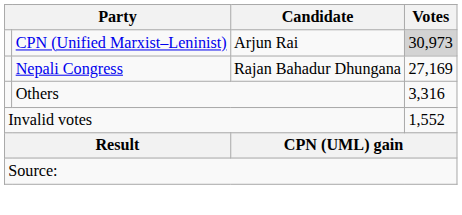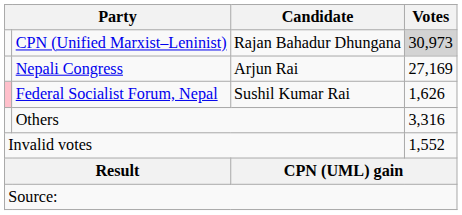(266, 42) Arjun Rai -> (318, 42) Rajan Bahadur Dhungana
(318, 68) Rajan Bahadur Dhungana -> (266, 68) Arjun Rai
+ row: (117, 94)
